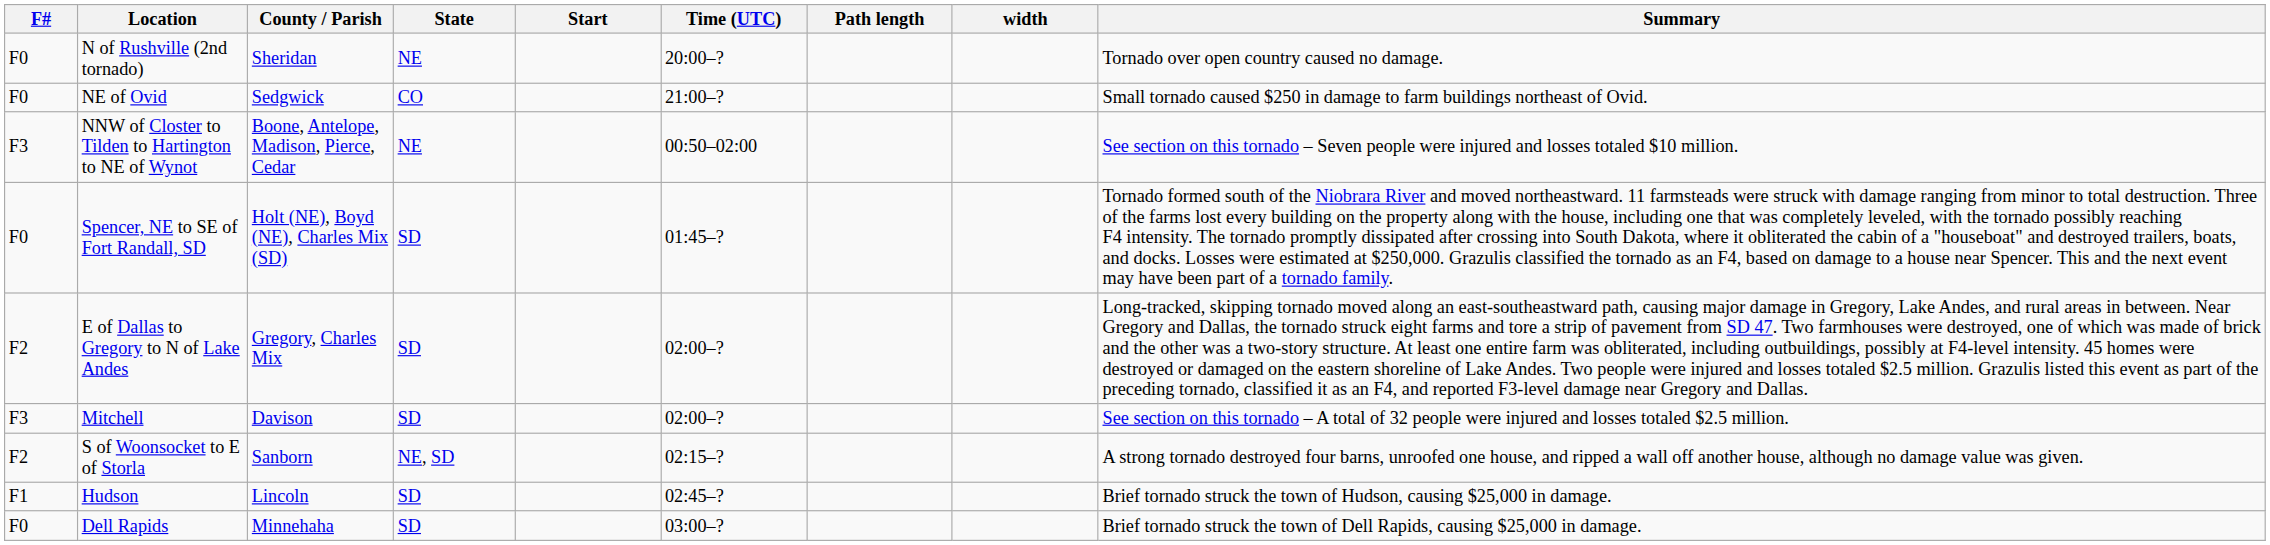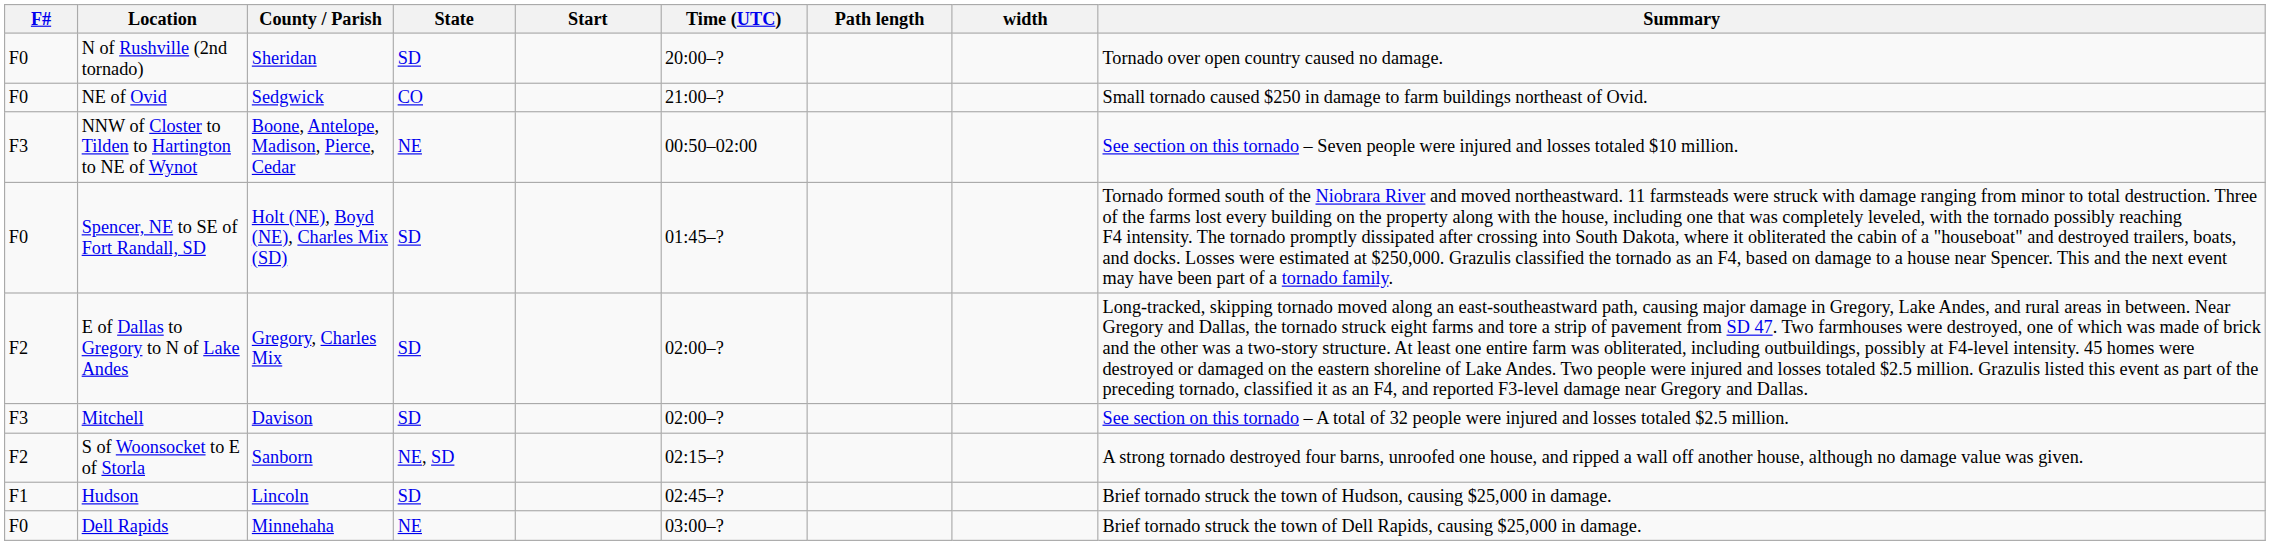(410, 58) NE -> (409, 58) SD
(409, 525) SD -> (410, 525) NE
